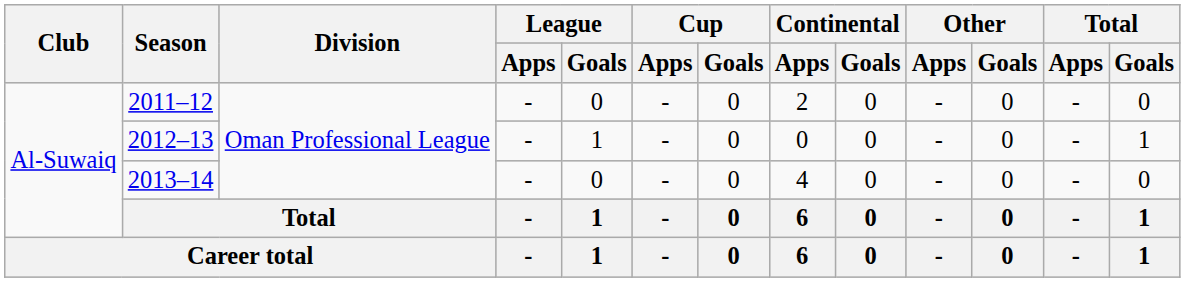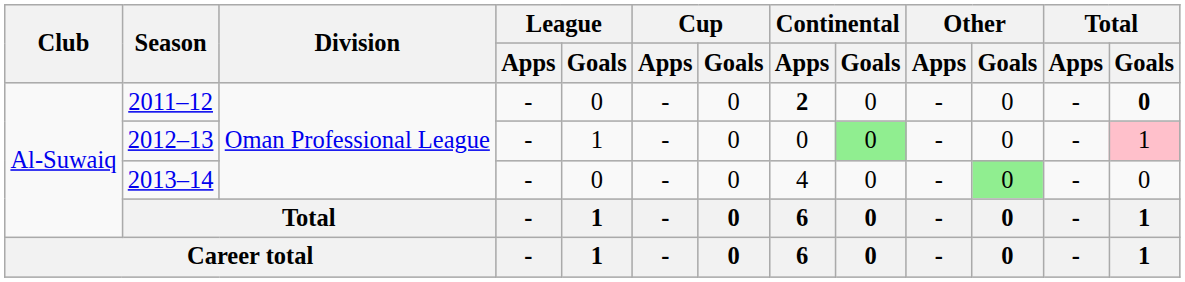(802, 101) normal -> (802, 101) bold
(1144, 101) normal -> (1144, 101) bold
(871, 140) no background -> (871, 140) lightgreen background
(1144, 140) no background -> (1144, 140) pink background
(1007, 179) no background -> (1007, 179) lightgreen background
